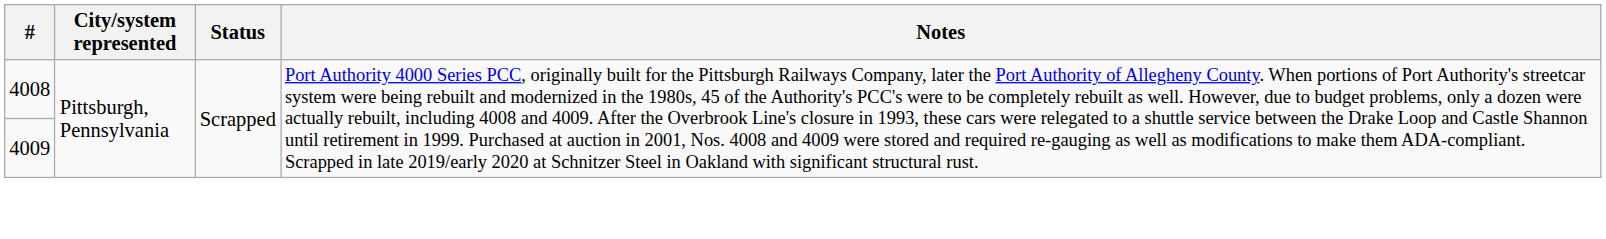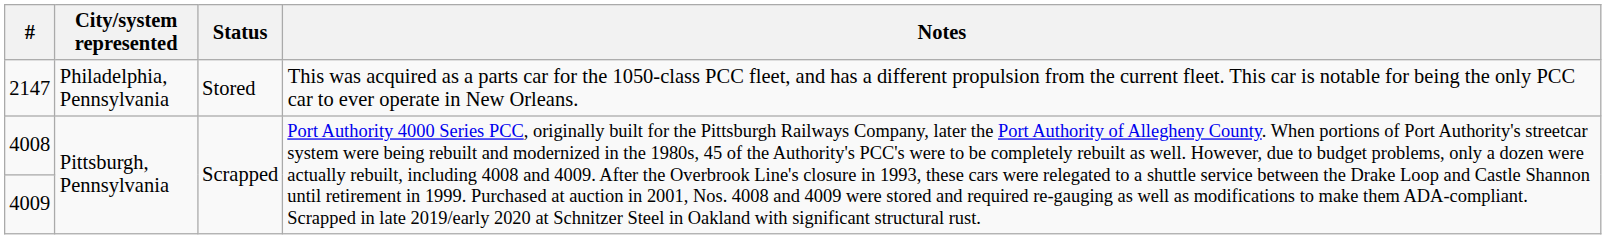+ row: (30, 87)
